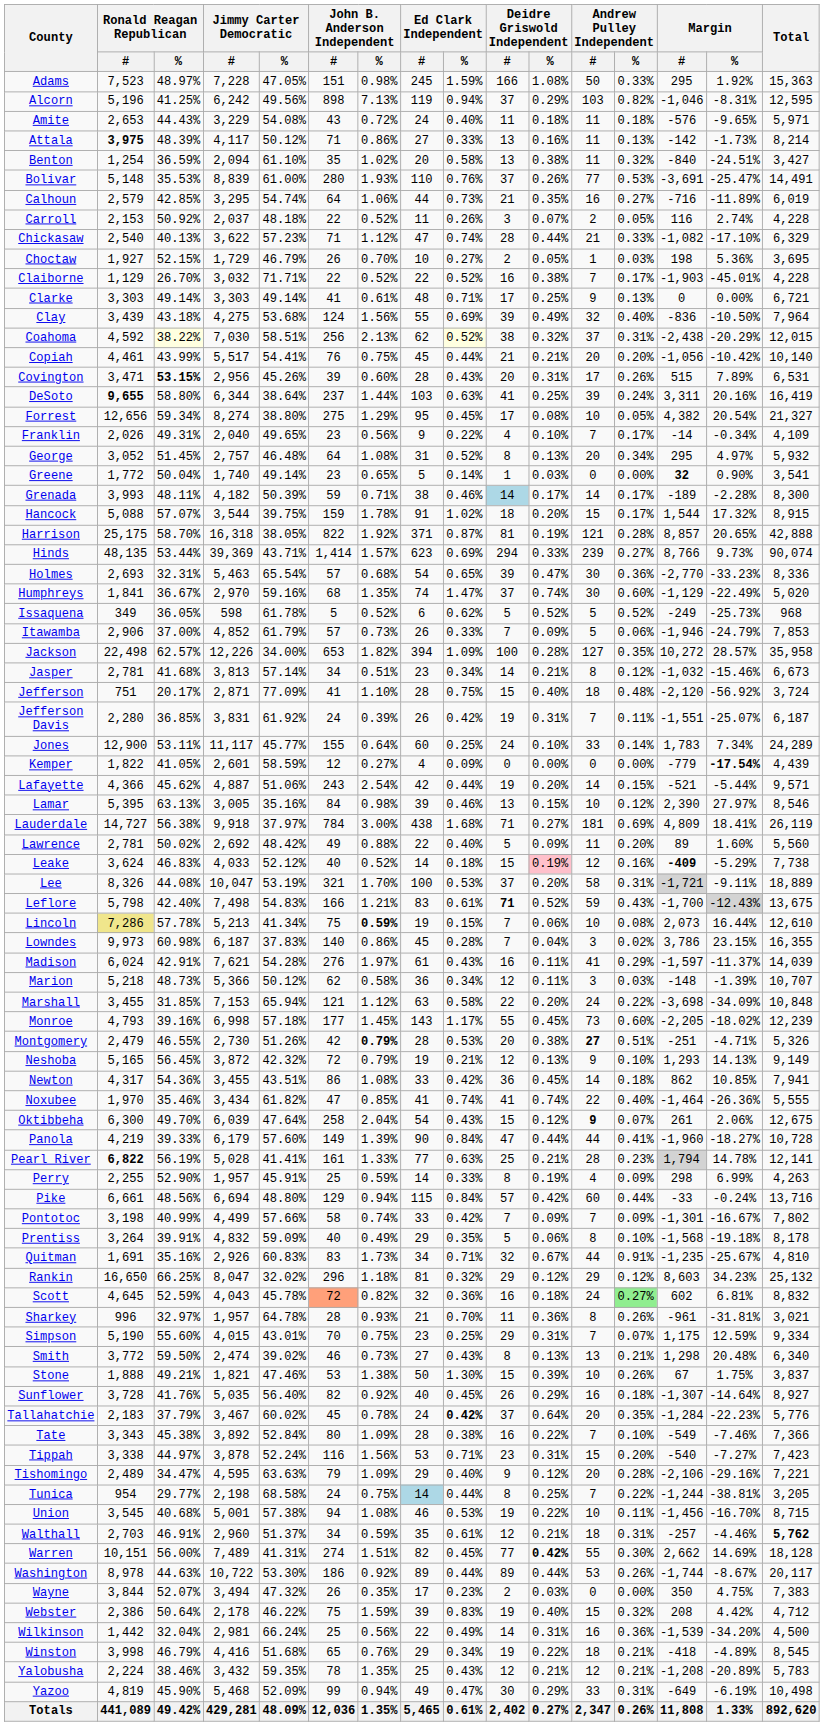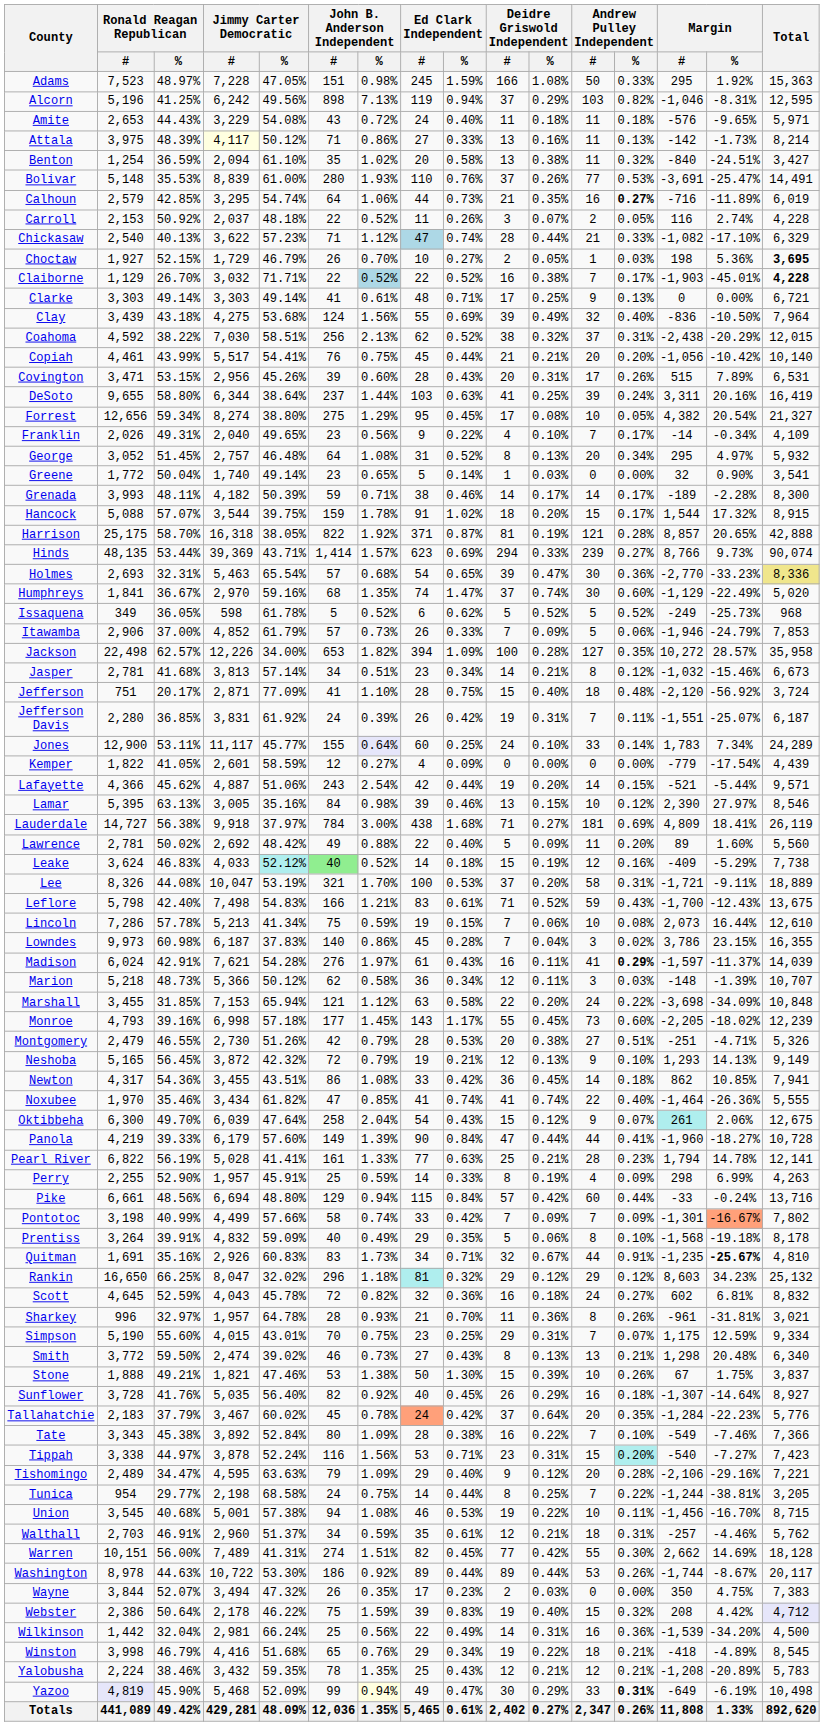(126, 141) bold -> (126, 141) normal
(231, 141) no background -> (231, 141) lightyellow background
(636, 200) normal -> (636, 200) bold
(422, 239) no background -> (422, 239) lightblue background
(791, 259) normal -> (791, 259) bold
(379, 279) no background -> (379, 279) lightblue background
(791, 279) normal -> (791, 279) bold
(178, 338) lightyellow background -> (178, 338) no background
(464, 338) lightyellow background -> (464, 338) no background
(178, 377) bold -> (178, 377) normal
(126, 397) bold -> (126, 397) normal
(682, 476) bold -> (682, 476) normal
(507, 495) lightblue background -> (507, 495) no background
(791, 574) no background -> (791, 574) khaki background
(379, 746) no background -> (379, 746) lavender background
(735, 766) bold -> (735, 766) normal
(284, 864) no background -> (284, 864) paleturquoise background
(334, 864) no background -> (334, 864) lightgreen background
(550, 864) pink background -> (550, 864) no background
(682, 864) bold -> (682, 864) normal
(682, 884) lightgrey background -> (682, 884) no background
(507, 903) bold -> (507, 903) normal
(735, 903) lightgrey background -> (735, 903) no background
(126, 923) khaki background -> (126, 923) no background
(379, 923) bold -> (379, 923) normal
(636, 963) normal -> (636, 963) bold
(379, 1041) bold -> (379, 1041) normal
(593, 1041) bold -> (593, 1041) normal
(593, 1120) bold -> (593, 1120) normal
(682, 1120) no background -> (682, 1120) paleturquoise background
(126, 1160) bold -> (126, 1160) normal
(682, 1160) lightgrey background -> (682, 1160) no background
(735, 1219) no background -> (735, 1219) lightsalmon background
(735, 1258) normal -> (735, 1258) bold
(422, 1278) no background -> (422, 1278) paleturquoise background
(334, 1298) lightsalmon background -> (334, 1298) no background
(636, 1298) lightgreen background -> (636, 1298) no background
(422, 1416) no background -> (422, 1416) lightsalmon background
(464, 1416) bold -> (464, 1416) normal
(636, 1455) no background -> (636, 1455) paleturquoise background
(422, 1495) lightblue background -> (422, 1495) no background
(791, 1534) bold -> (791, 1534) normal
(550, 1554) bold -> (550, 1554) normal
(791, 1613) no background -> (791, 1613) lavender background
(126, 1692) no background -> (126, 1692) lavender background
(379, 1692) no background -> (379, 1692) lightyellow background
(636, 1692) normal -> (636, 1692) bold
